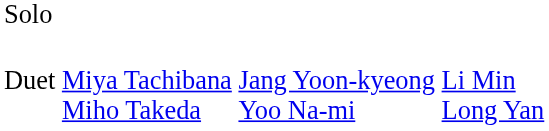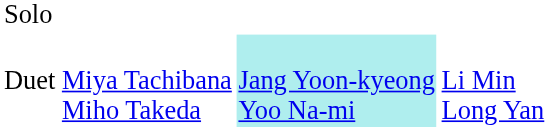(337, 95) no background -> (337, 95) paleturquoise background
